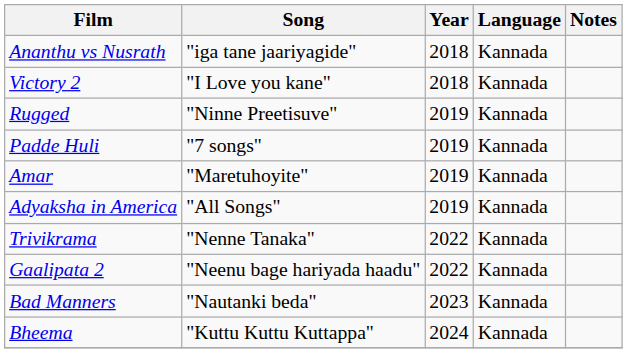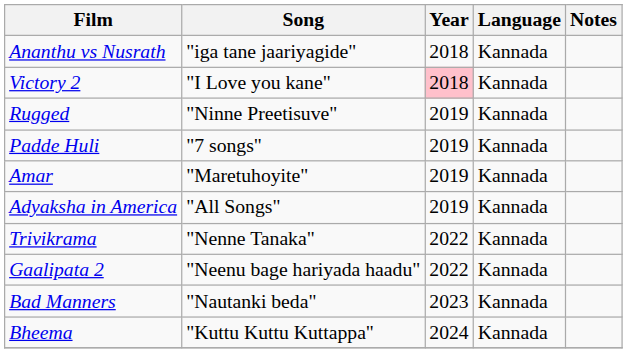(449, 82) no background -> (449, 82) pink background
